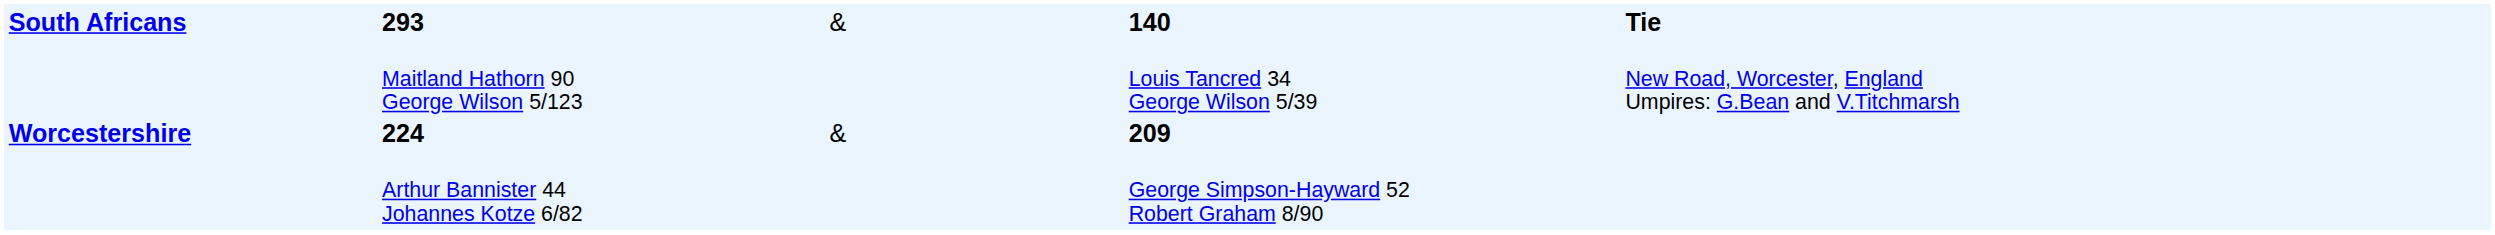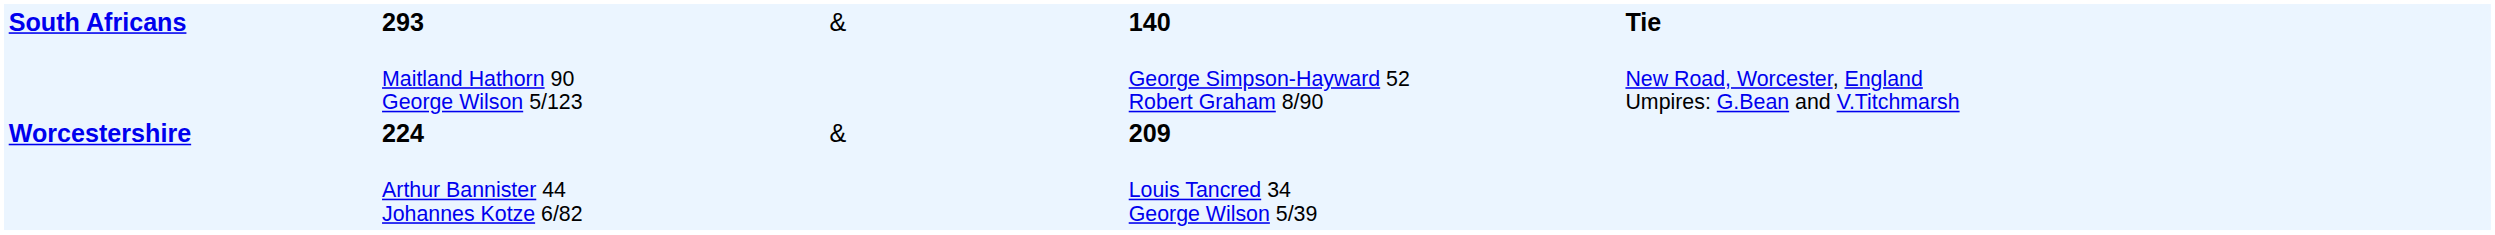(1223, 90) Louis Tancred 34 George Wilson 5/39 -> (1269, 90) George Simpson-Hayward 52 Robert Graham 8/90
(1269, 202) George Simpson-Hayward 52 Robert Graham 8/90 -> (1223, 202) Louis Tancred 34 George Wilson 5/39
